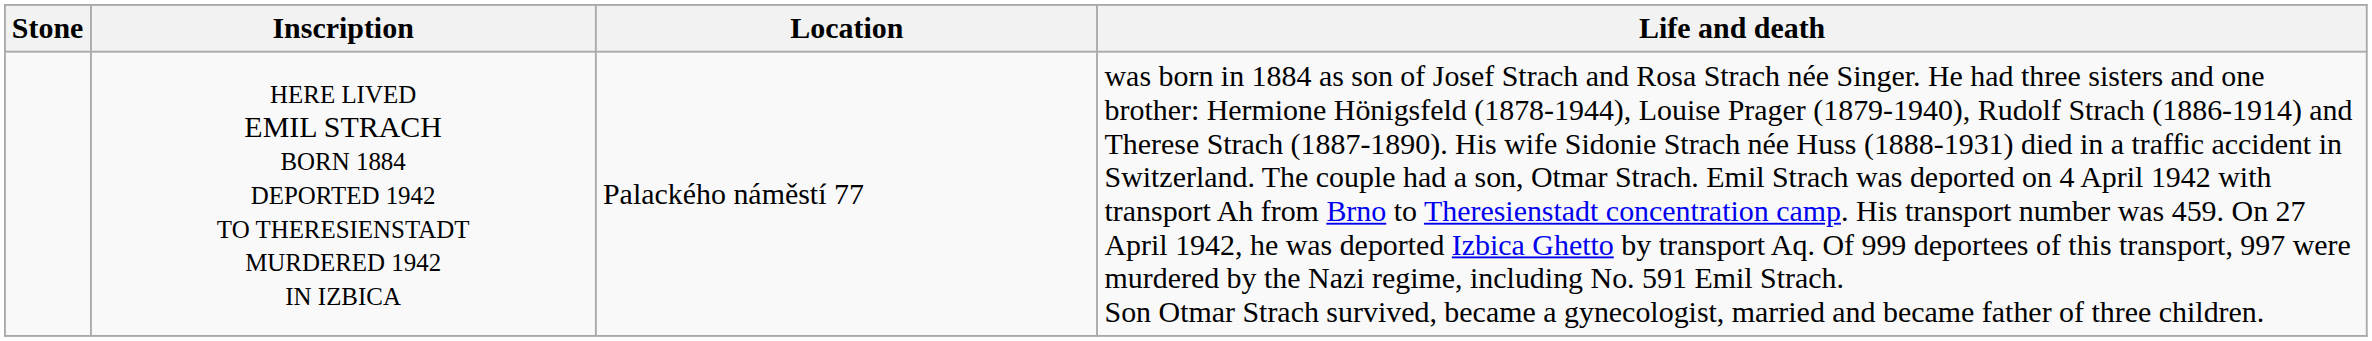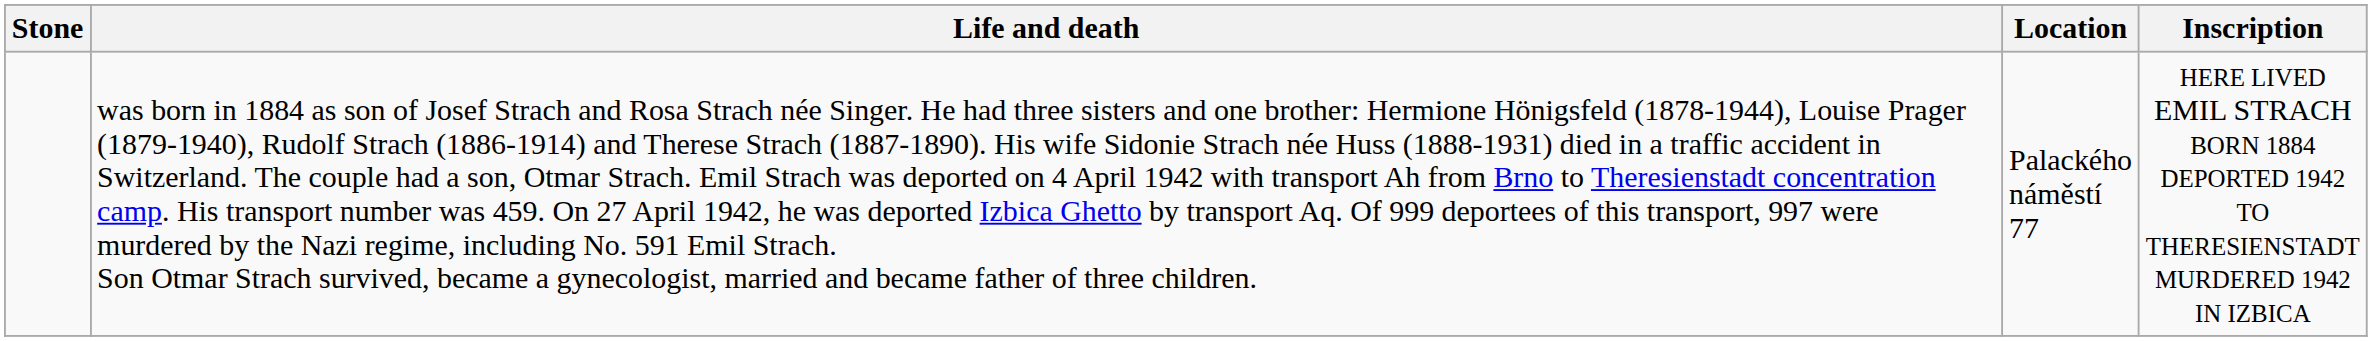columns swapped: (343, 28) <-> (1732, 28)
